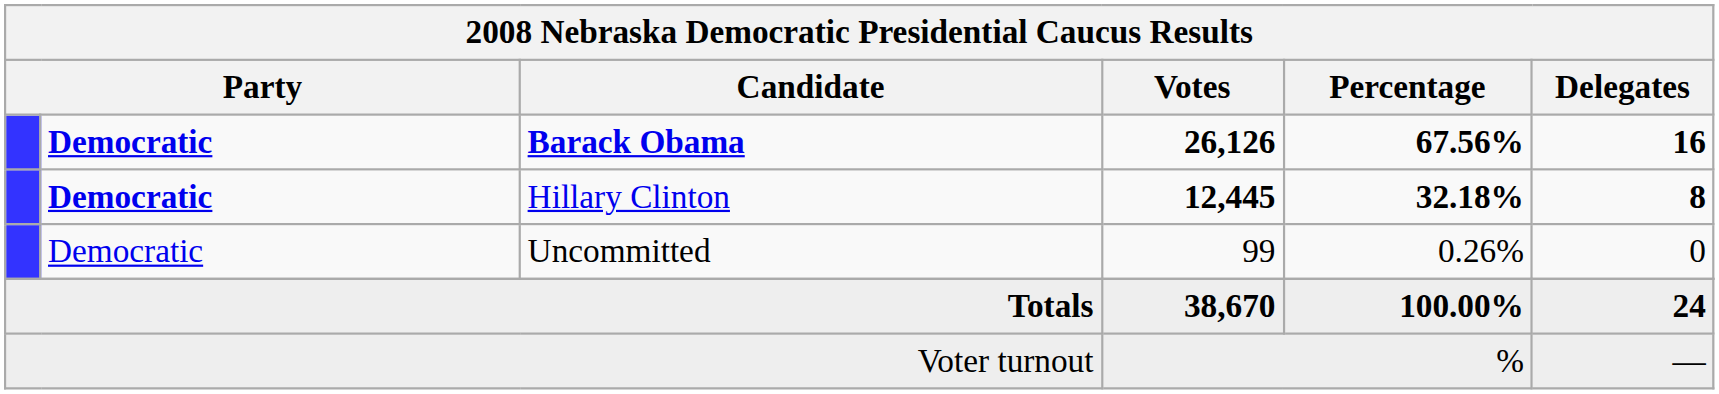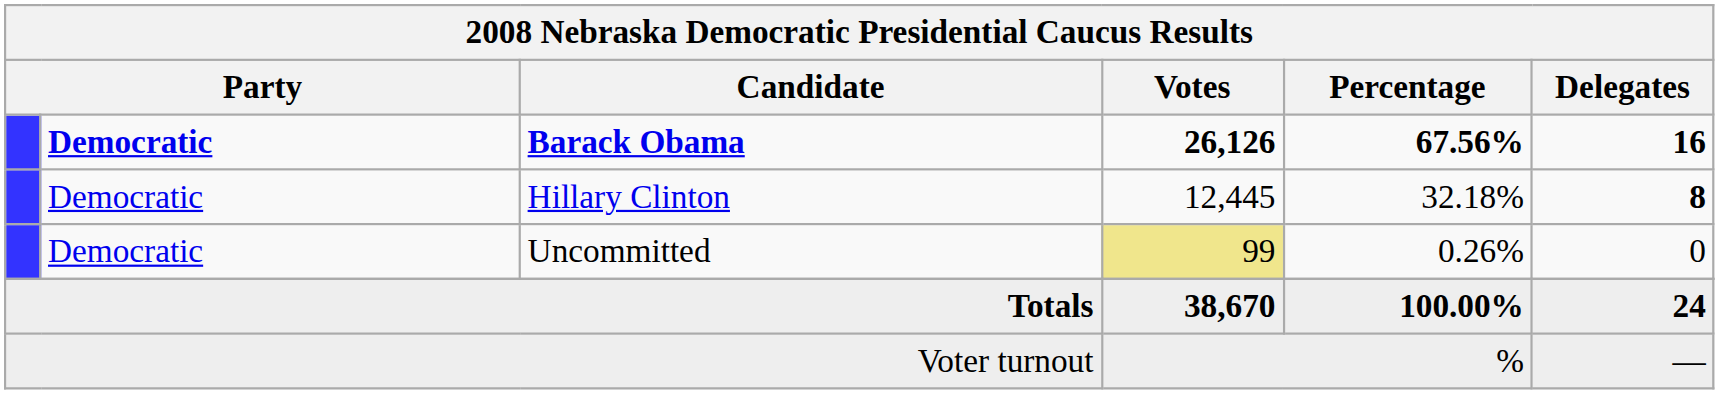(130, 196) bold -> (126, 196) normal
(1230, 196) bold -> (1230, 196) normal
(1470, 196) bold -> (1473, 196) normal
(1259, 251) no background -> (1259, 251) khaki background
